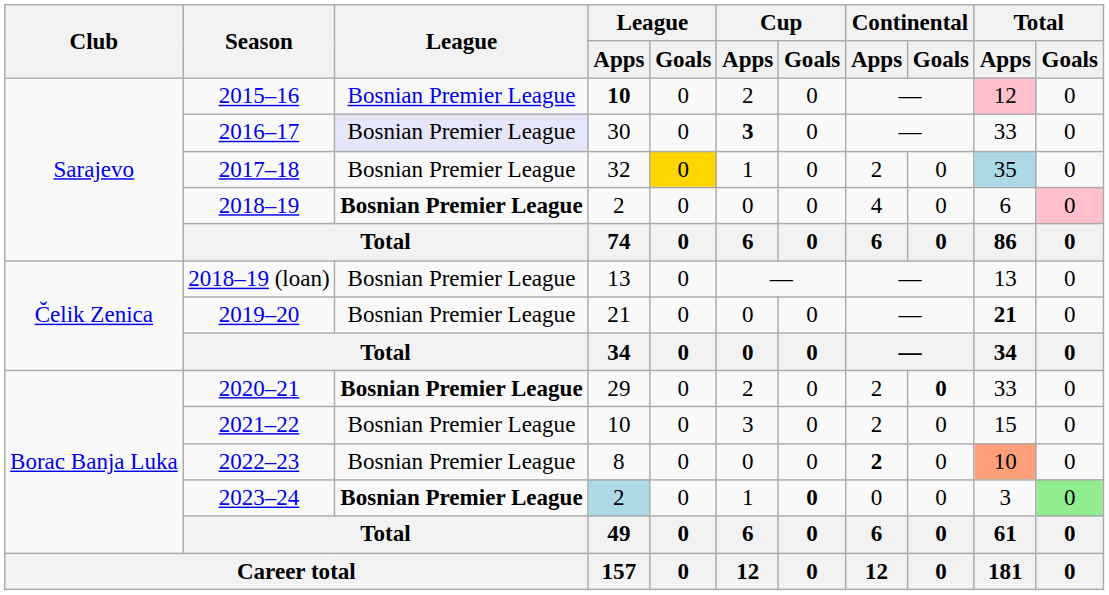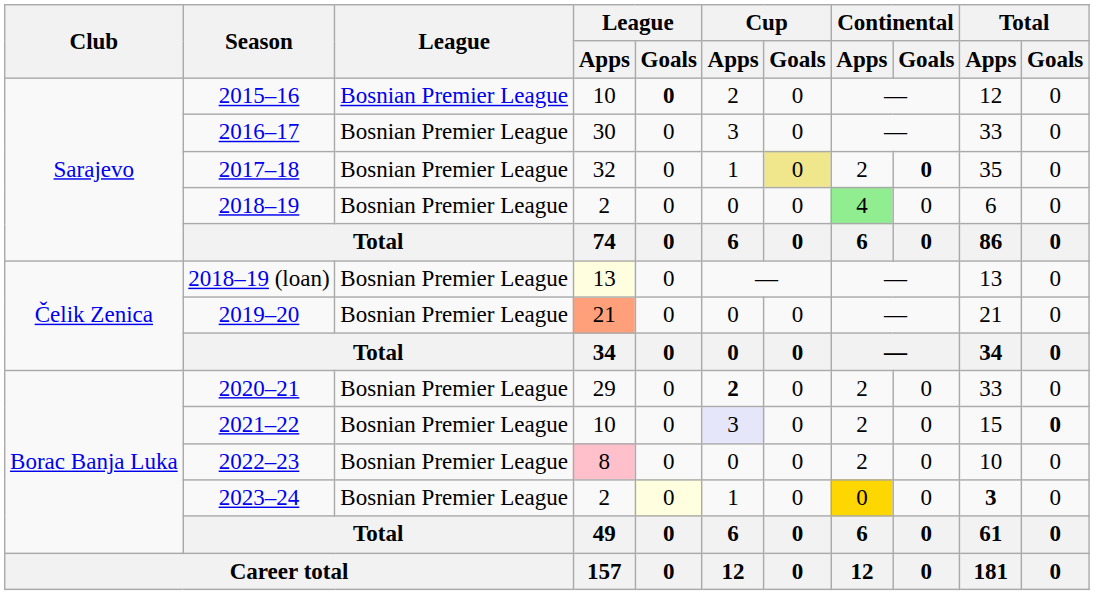(619, 95) bold -> (604, 95) normal
(683, 95) normal -> (669, 95) bold
(1005, 95) pink background -> (991, 95) no background
(461, 132) lavender background -> (454, 132) no background
(748, 132) bold -> (733, 132) normal
(683, 168) gold background -> (669, 168) no background
(812, 168) no background -> (798, 168) khaki background
(941, 168) normal -> (926, 168) bold
(1005, 168) lightblue background -> (991, 168) no background
(461, 205) bold -> (454, 205) normal
(877, 205) no background -> (862, 205) lightgreen background
(1070, 205) pink background -> (1055, 205) no background
(619, 278) no background -> (604, 278) lightyellow background
(619, 315) no background -> (604, 315) lightsalmon background
(1005, 315) bold -> (991, 315) normal
(461, 388) bold -> (454, 388) normal
(748, 388) normal -> (733, 388) bold
(941, 388) bold -> (926, 388) normal
(748, 424) no background -> (733, 424) lavender background
(1070, 424) normal -> (1055, 424) bold
(619, 461) no background -> (604, 461) pink background
(877, 461) bold -> (862, 461) normal
(1005, 461) lightsalmon background -> (991, 461) no background
(461, 497) bold -> (454, 497) normal
(619, 497) lightblue background -> (604, 497) no background
(683, 497) no background -> (669, 497) lightyellow background
(812, 497) bold -> (798, 497) normal
(877, 497) no background -> (862, 497) gold background
(1005, 497) normal -> (991, 497) bold
(1070, 497) lightgreen background -> (1055, 497) no background
